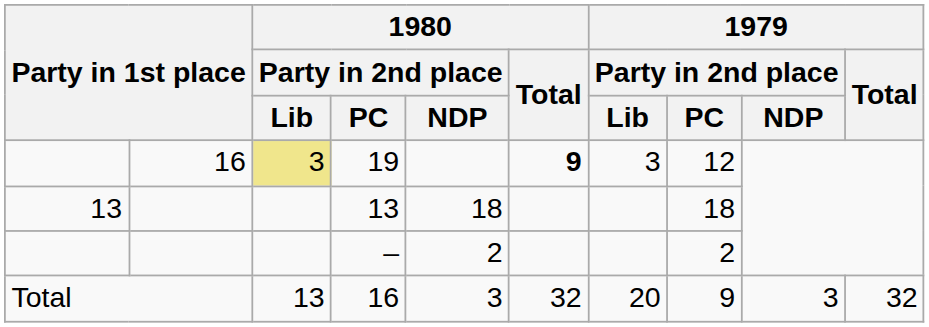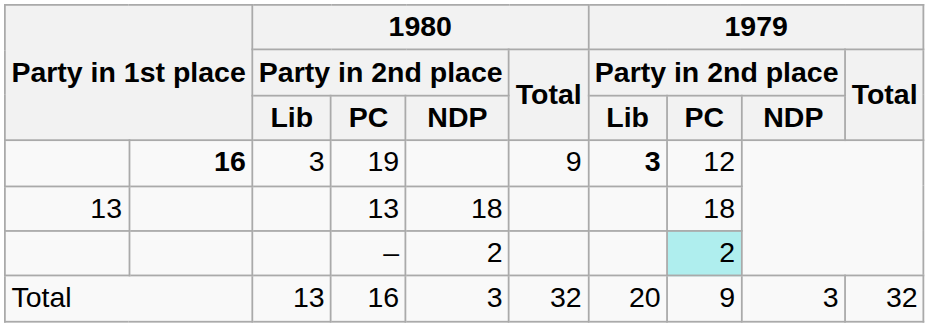(230, 162) normal -> (230, 162) bold
(317, 162) khaki background -> (317, 162) no background
(574, 162) bold -> (574, 162) normal
(653, 162) normal -> (653, 162) bold
(727, 252) no background -> (727, 252) paleturquoise background
